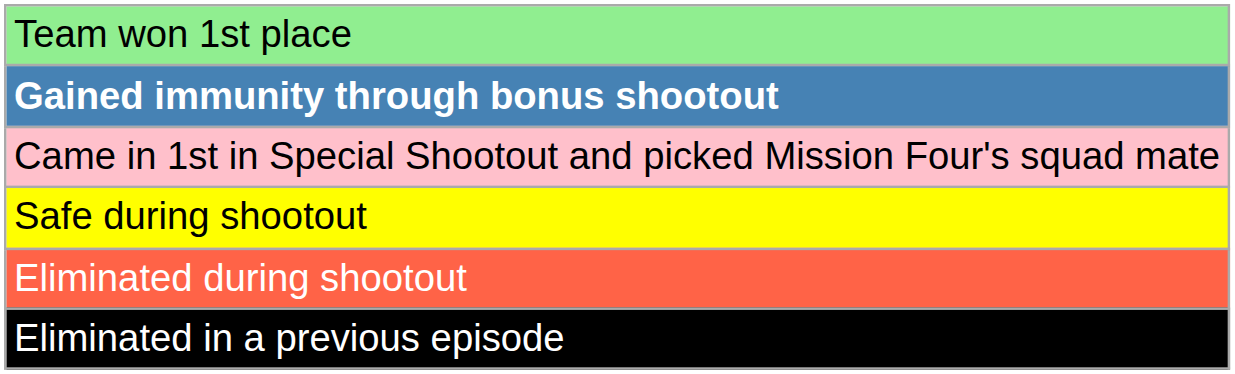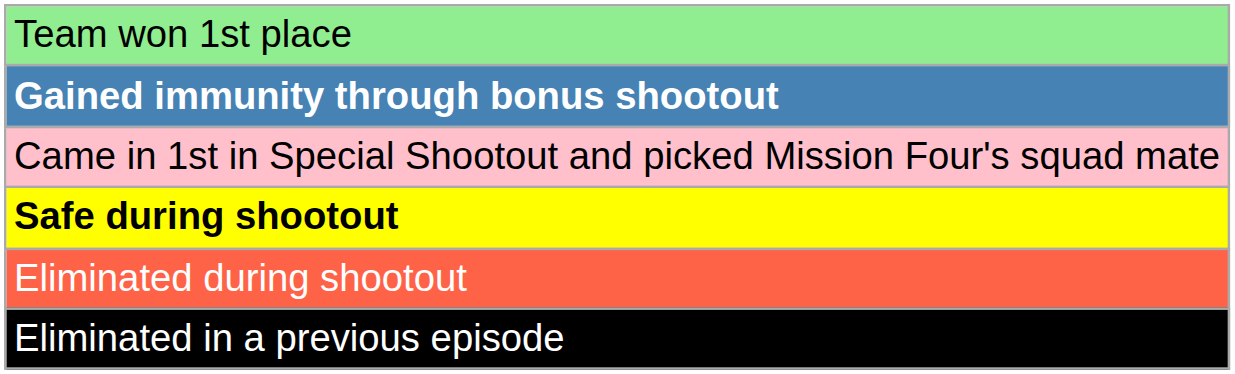(190, 216) normal -> (206, 216) bold
